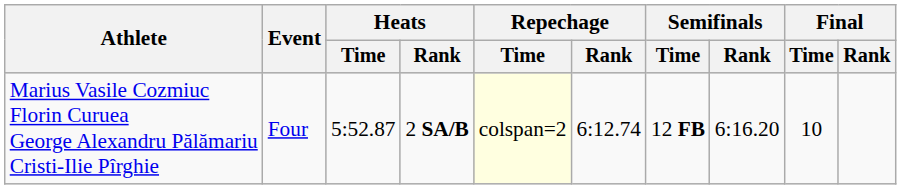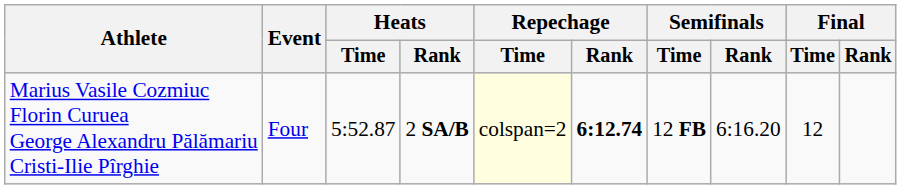(609, 128) normal -> (609, 128) bold
(811, 128) 10 -> (813, 128) 12
